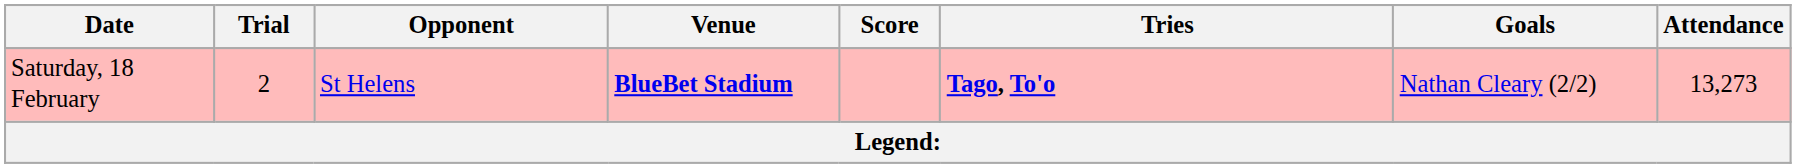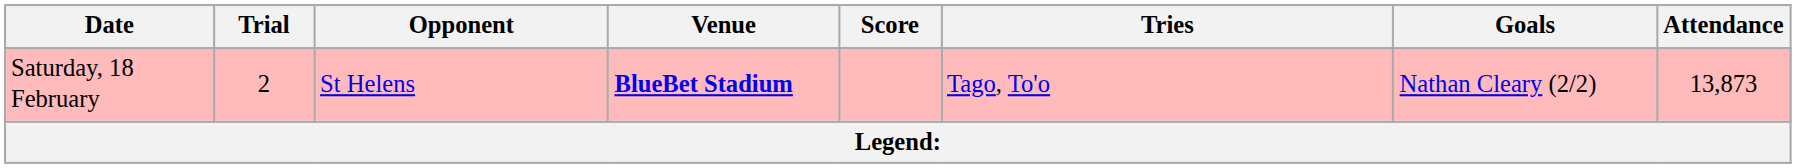(1001, 83) bold -> (999, 83) normal
(1723, 83) 13,273 -> (1723, 83) 13,873
